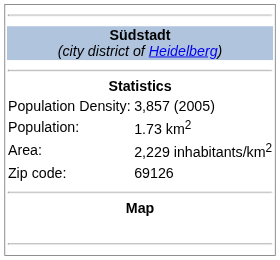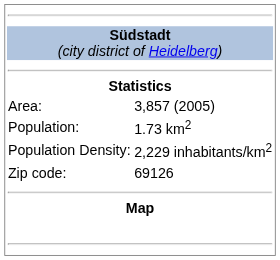(69, 106) Population Density: -> (25, 106) Area:
(25, 151) Area: -> (69, 151) Population Density:
